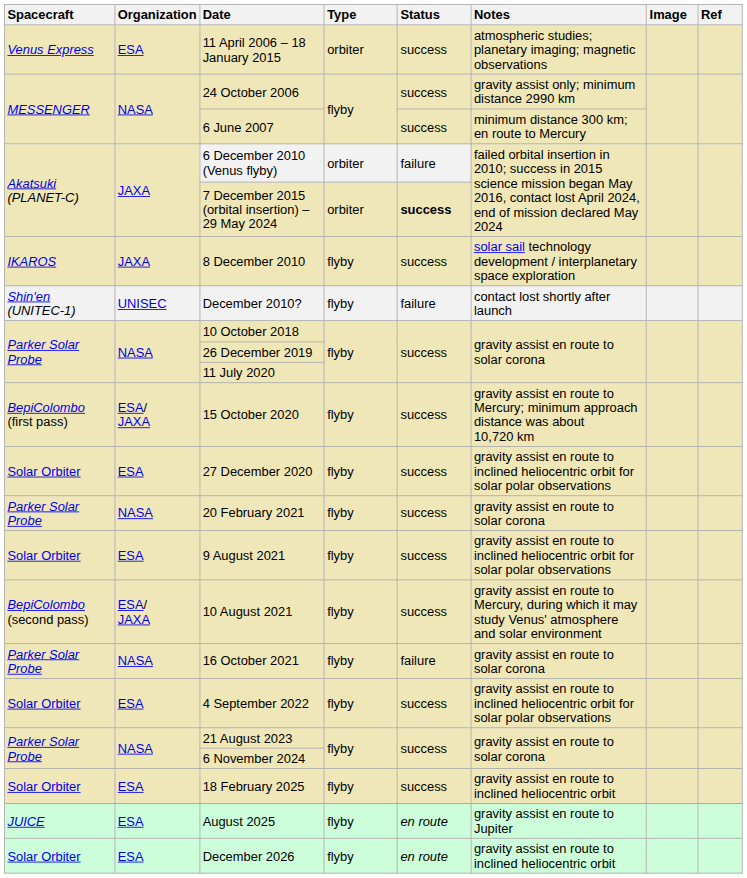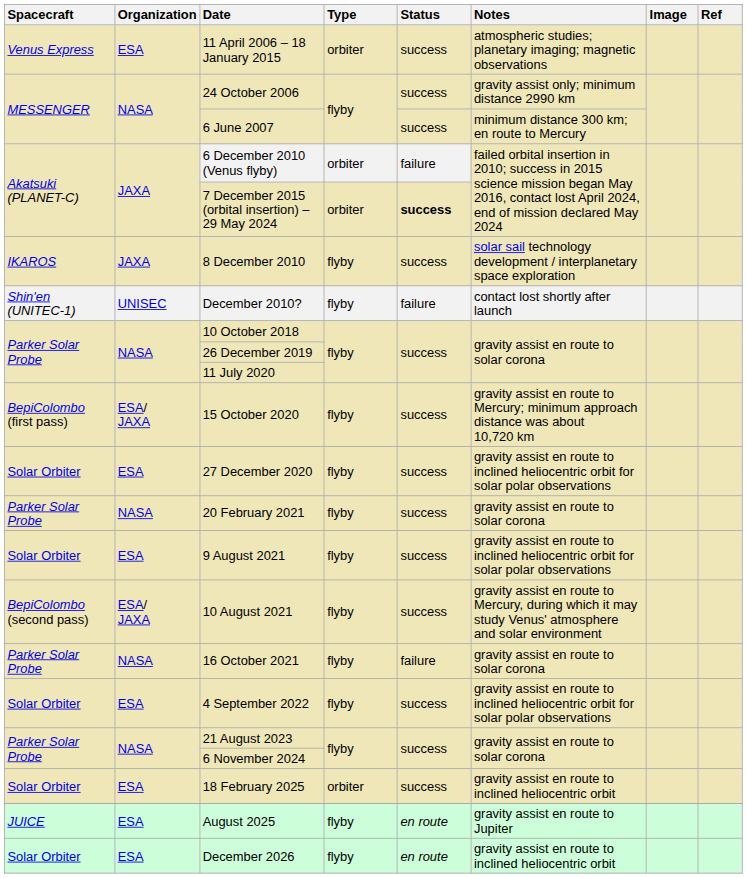(340, 786) flyby -> (345, 786) orbiter
